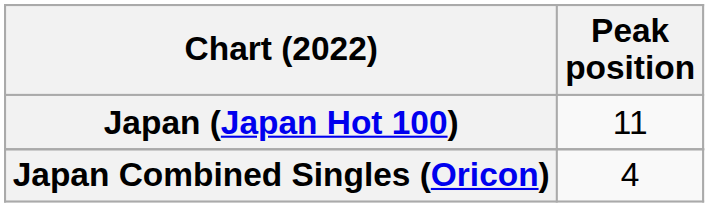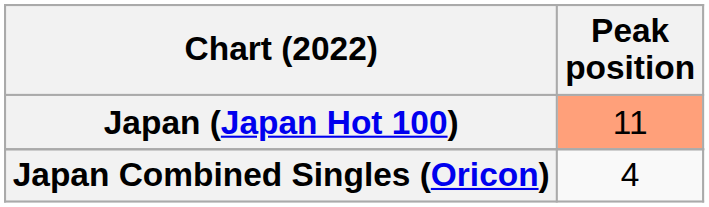(630, 121) no background -> (630, 121) lightsalmon background
